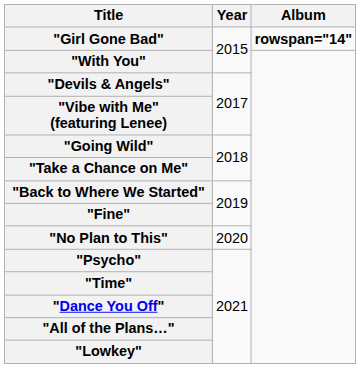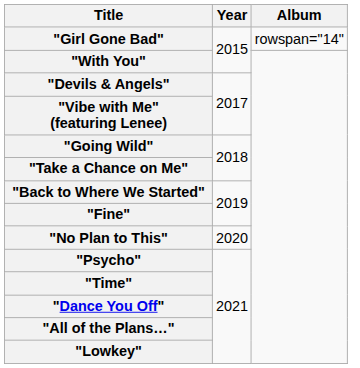(303, 38) bold -> (299, 38) normal
